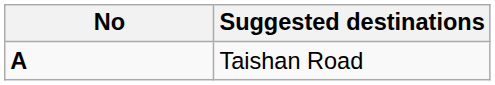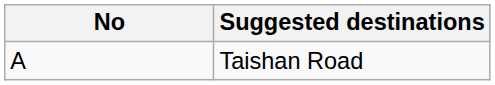(19, 60) bold -> (18, 60) normal
